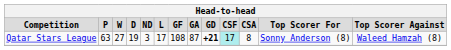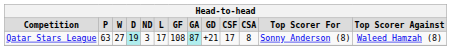(133, 38) no background -> (133, 38) paleturquoise background
(194, 38) no background -> (194, 38) paleturquoise background
(211, 38) bold -> (211, 38) normal
(230, 38) paleturquoise background -> (230, 38) no background
